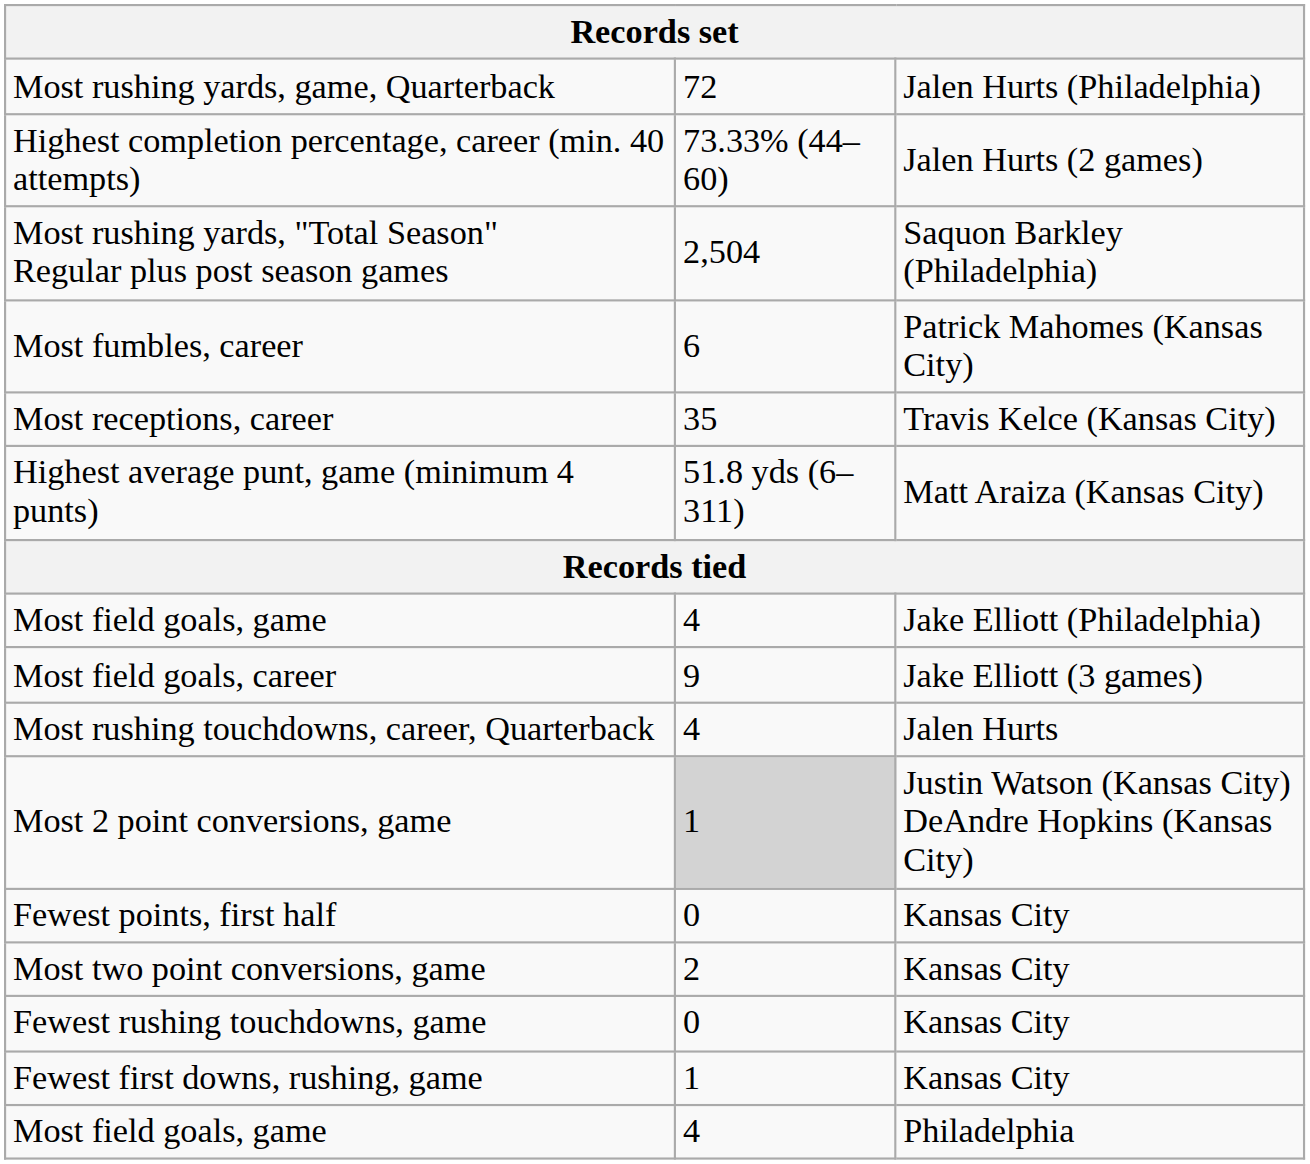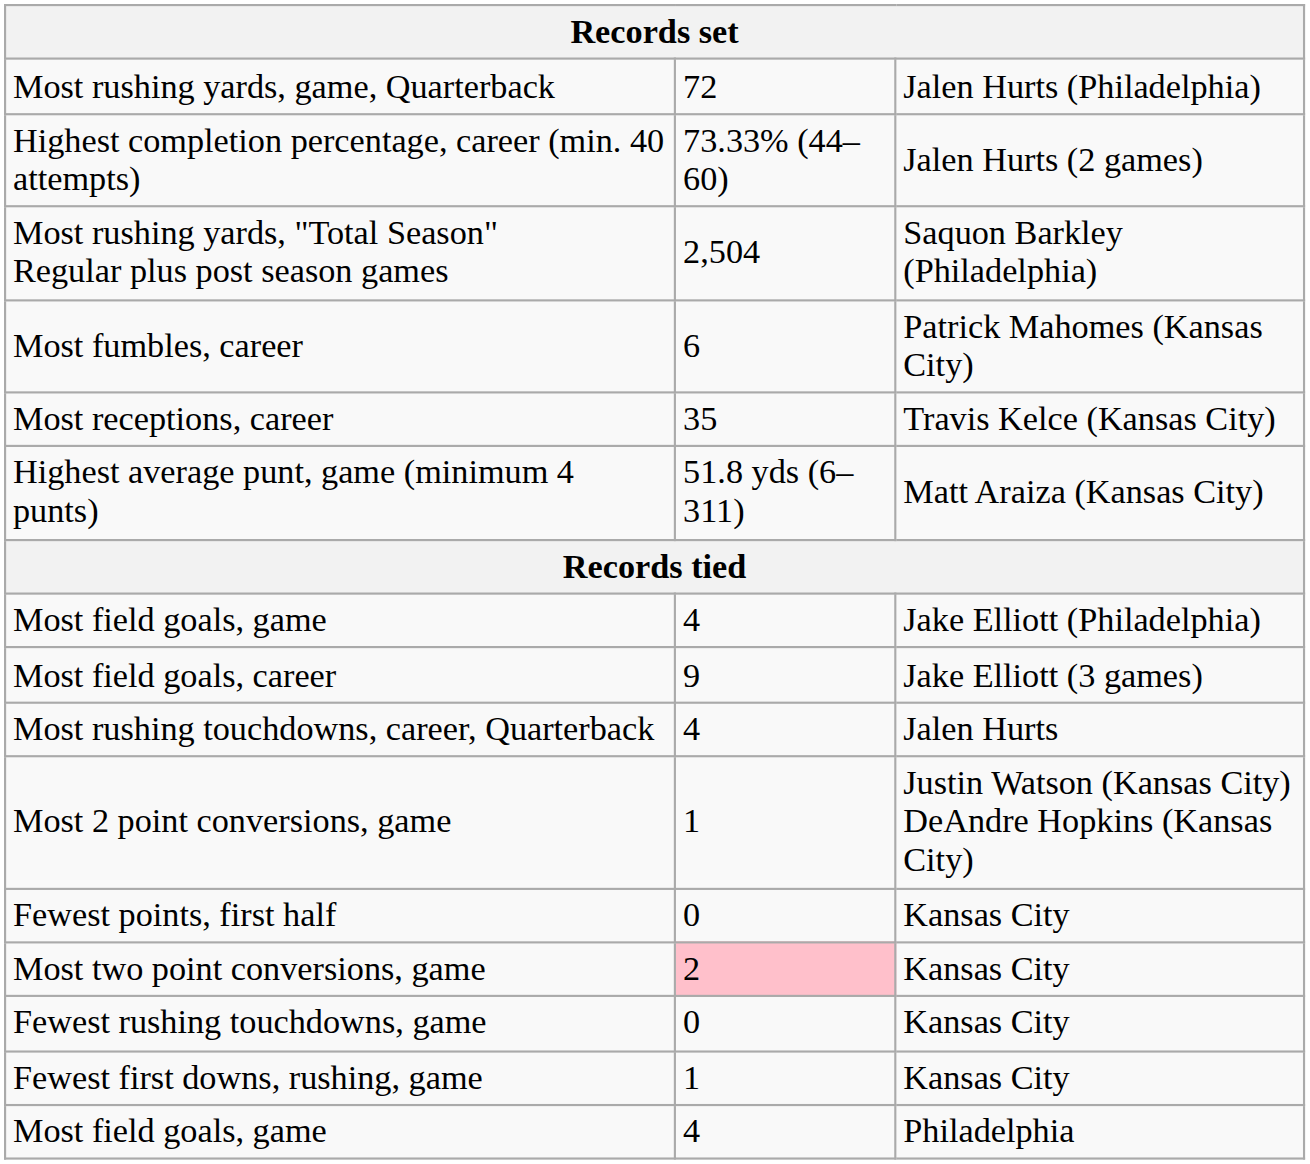(692, 821) lightgrey background -> (692, 821) no background
(692, 968) no background -> (692, 968) pink background
